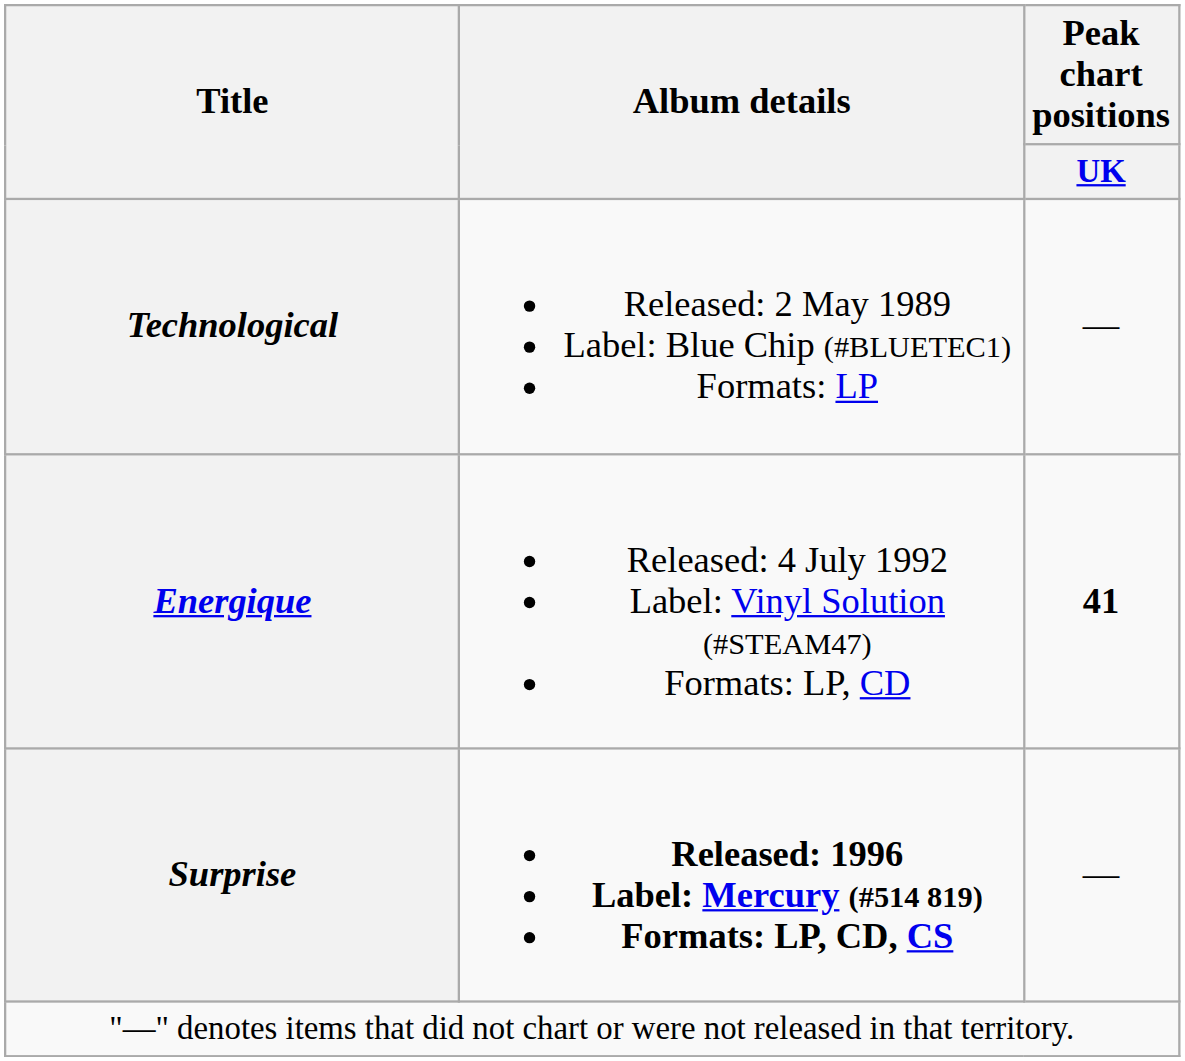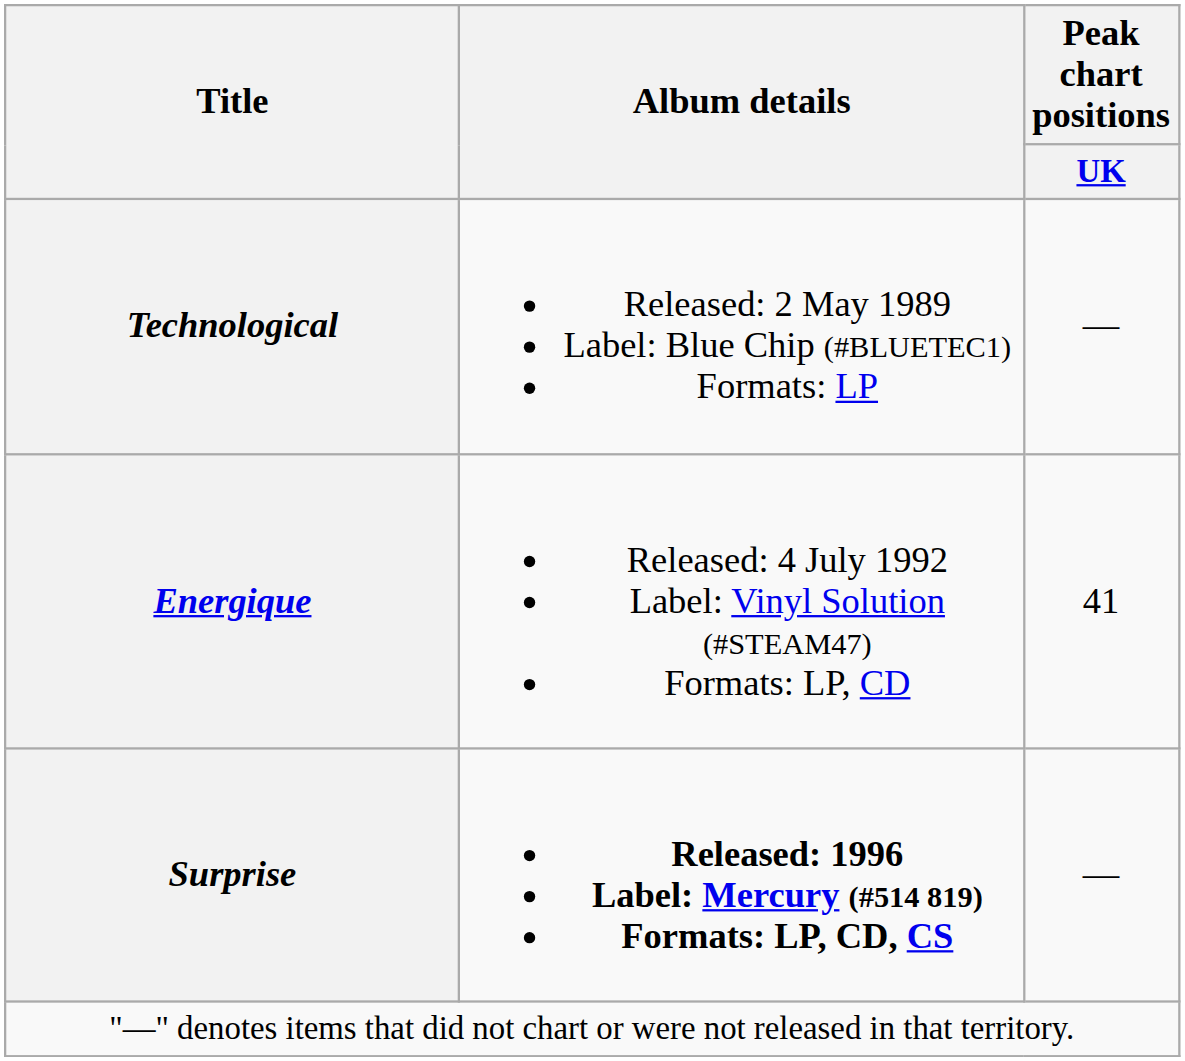(1101, 600) bold -> (1101, 600) normal
